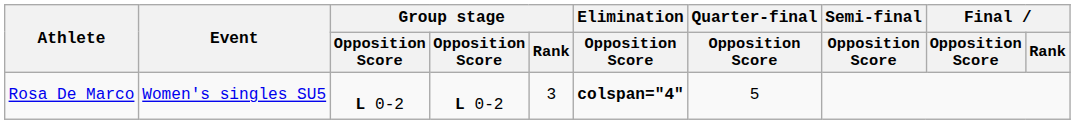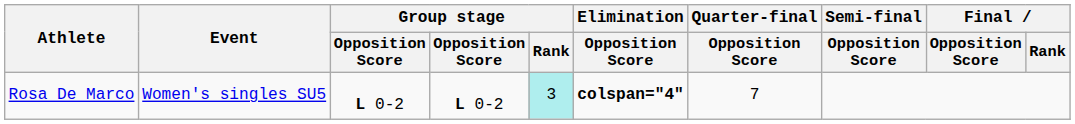(551, 95) no background -> (551, 95) paleturquoise background
(754, 95) 5 -> (754, 95) 7
